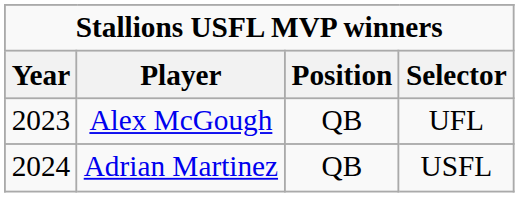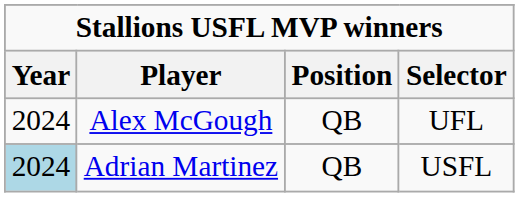(41, 120) 2023 -> (41, 120) 2024
(41, 167) no background -> (41, 167) lightblue background
